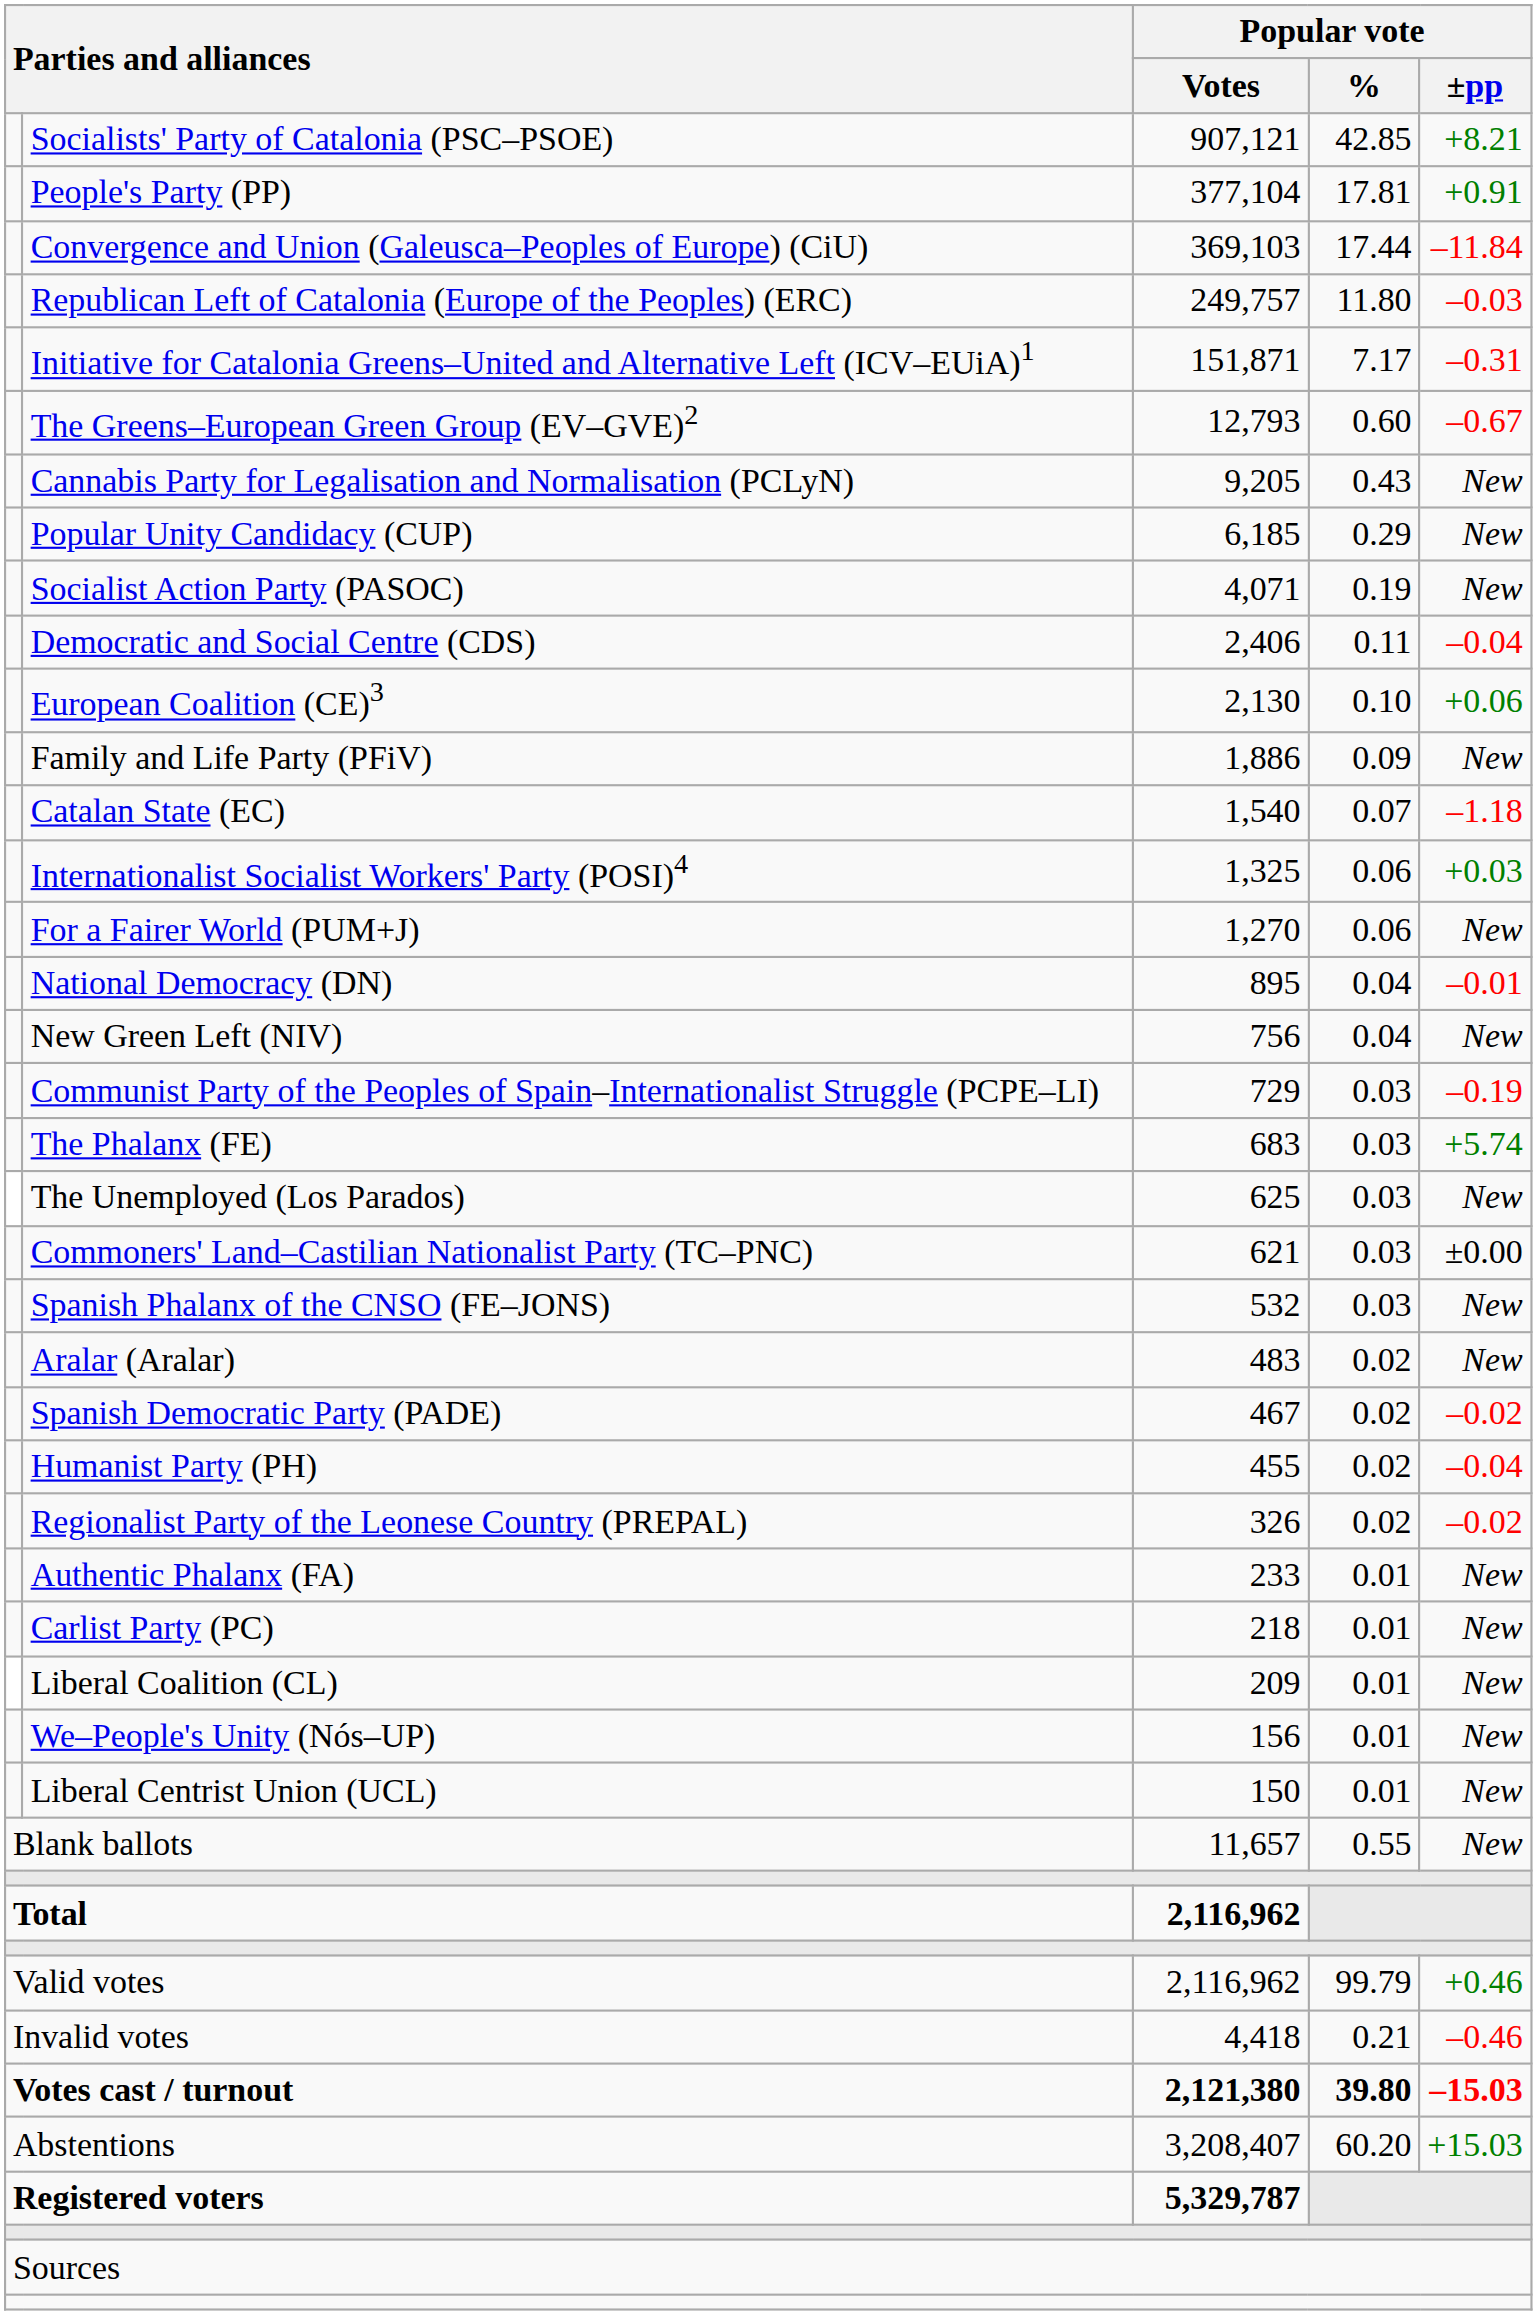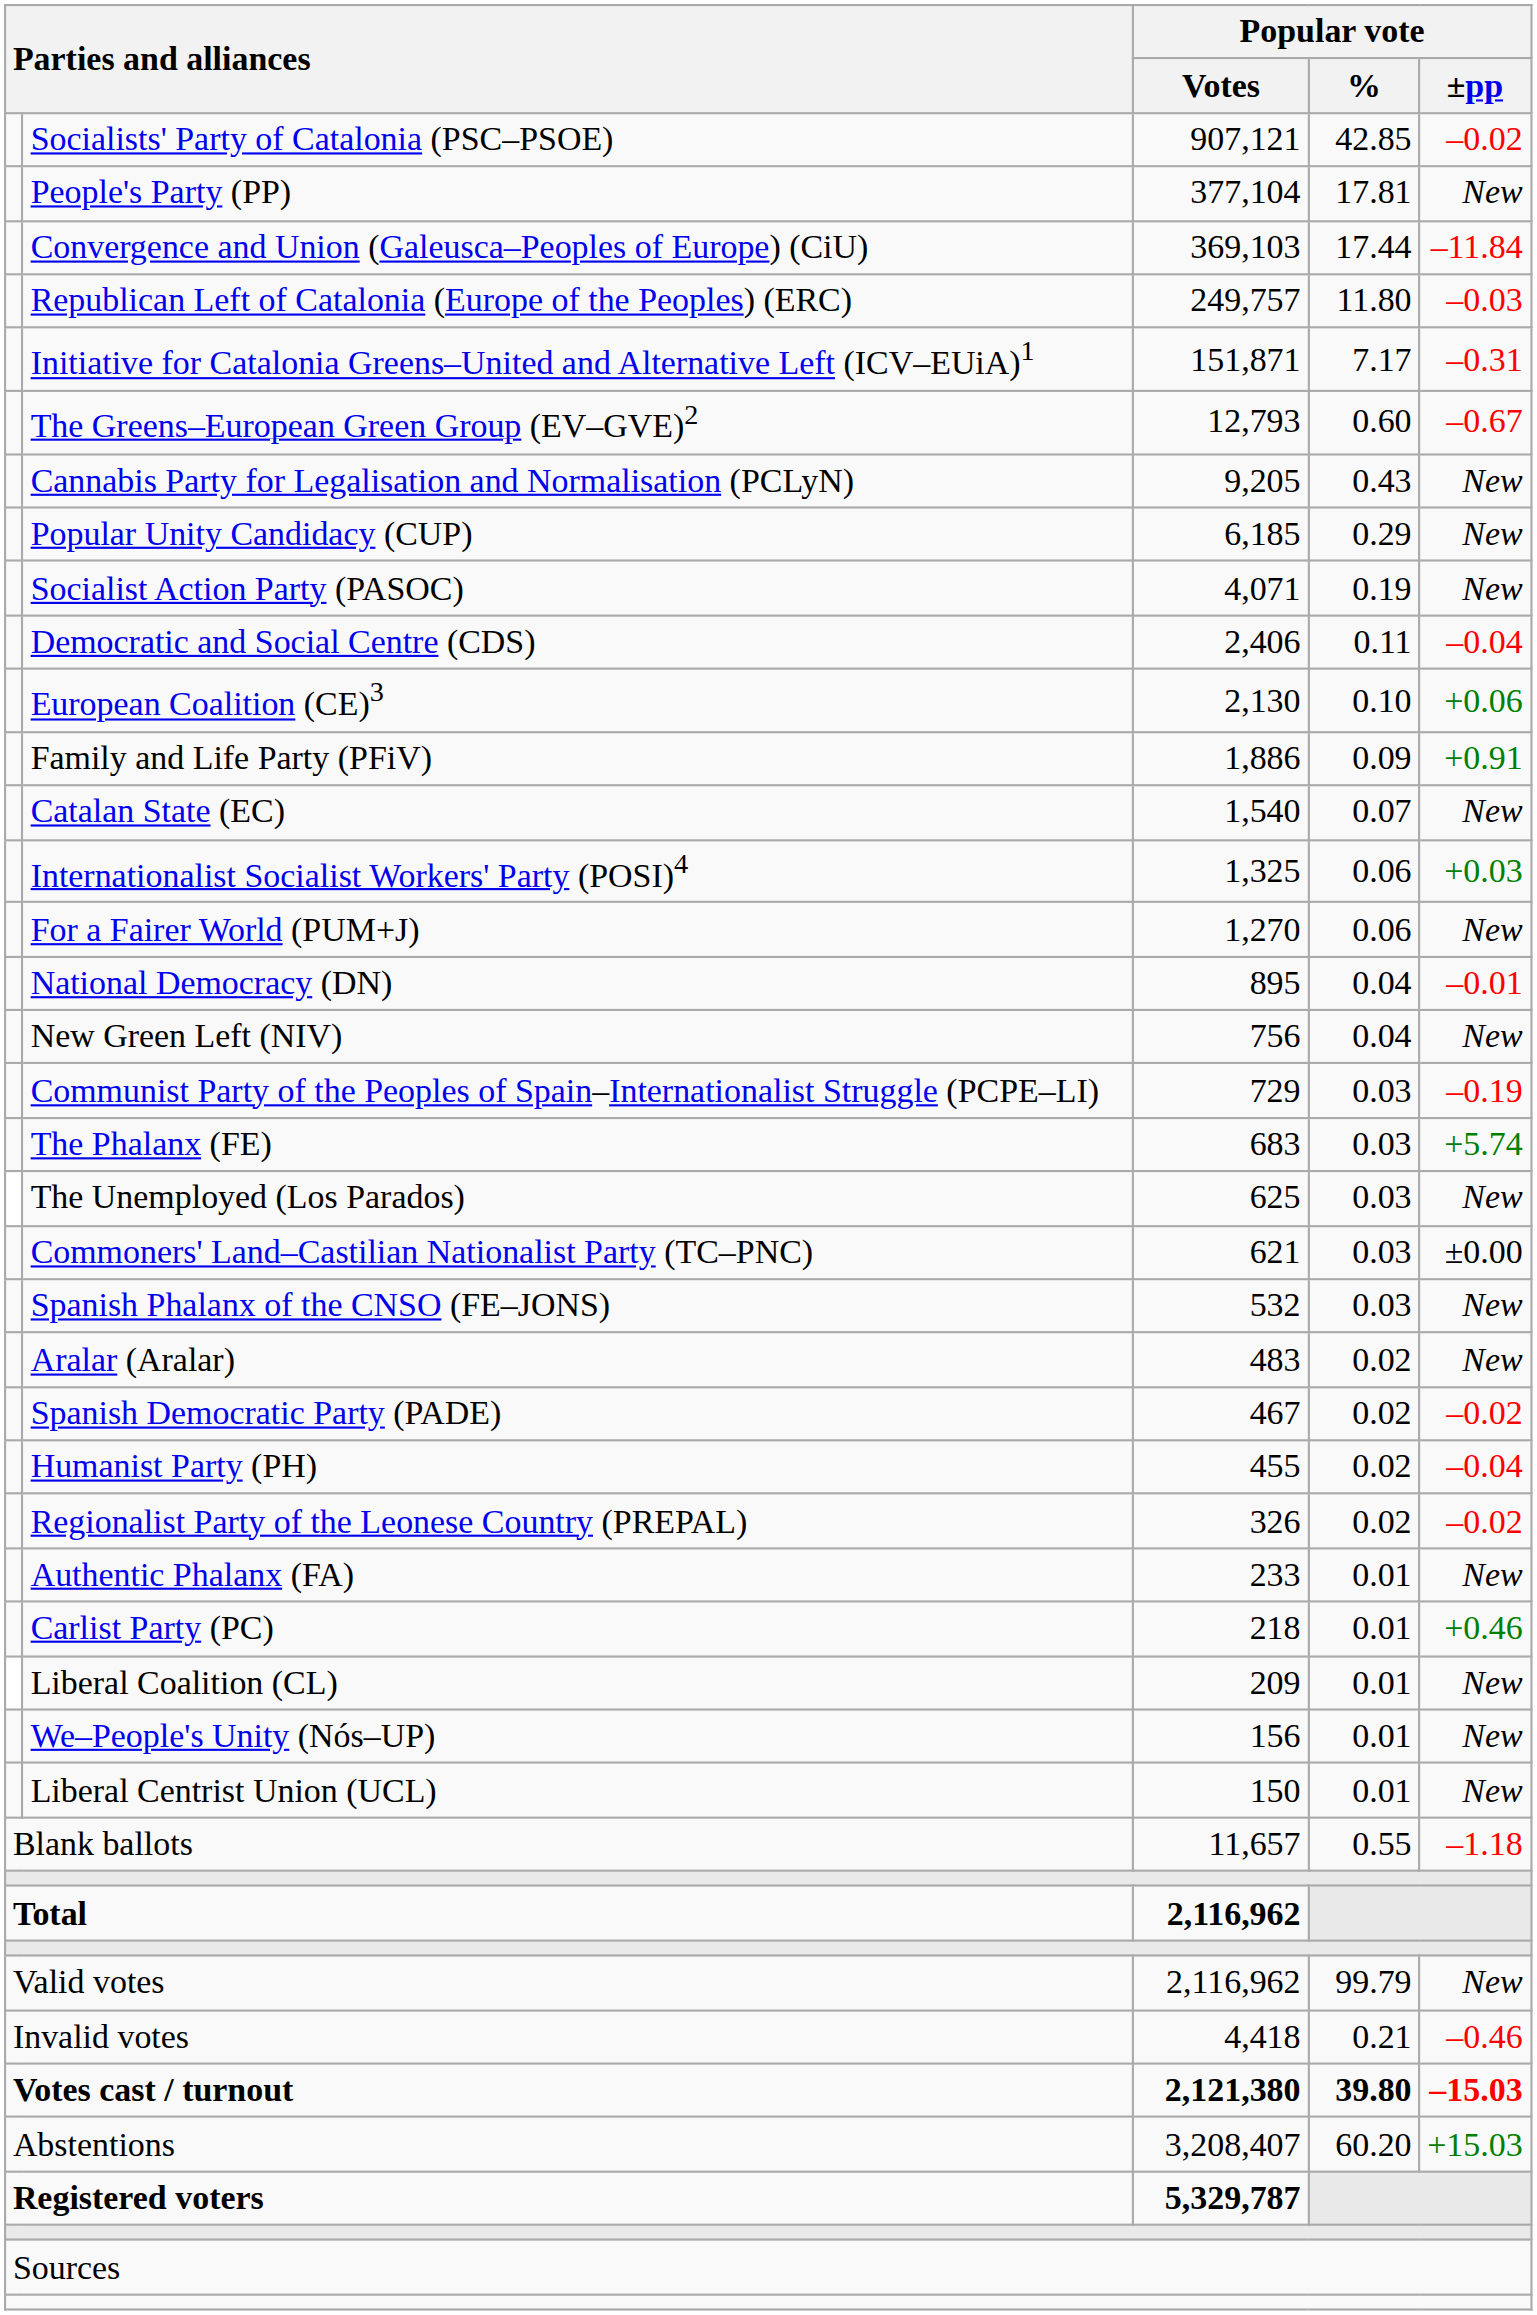(1483, 138) +8.21 -> (1484, 138) –0.02
(1483, 192) +0.91 -> (1492, 192) New
(1492, 758) New -> (1483, 758) +0.91
(1484, 812) –1.18 -> (1492, 812) New
(1492, 1628) New -> (1483, 1628) +0.46
(1492, 1843) New -> (1484, 1843) –1.18
(1483, 1982) +0.46 -> (1492, 1982) New
